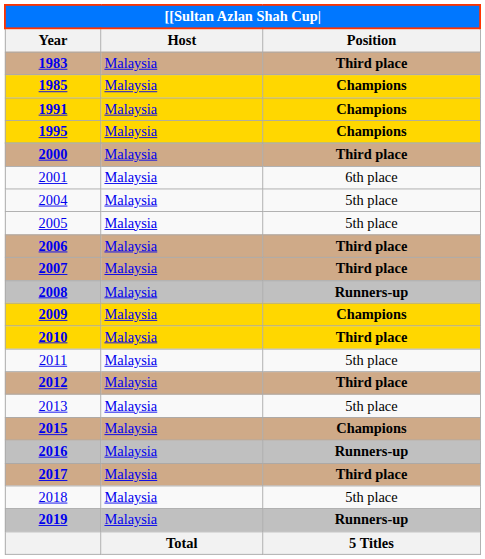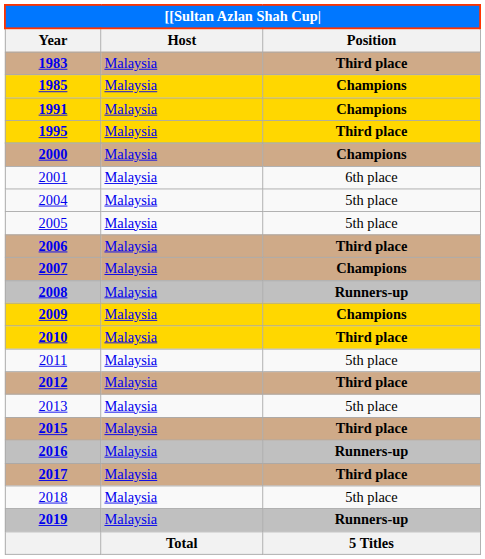(371, 131) Champions -> (371, 131) Third place
(371, 154) Third place -> (371, 154) Champions
(371, 268) Third place -> (371, 268) Champions
(371, 428) Champions -> (371, 428) Third place
